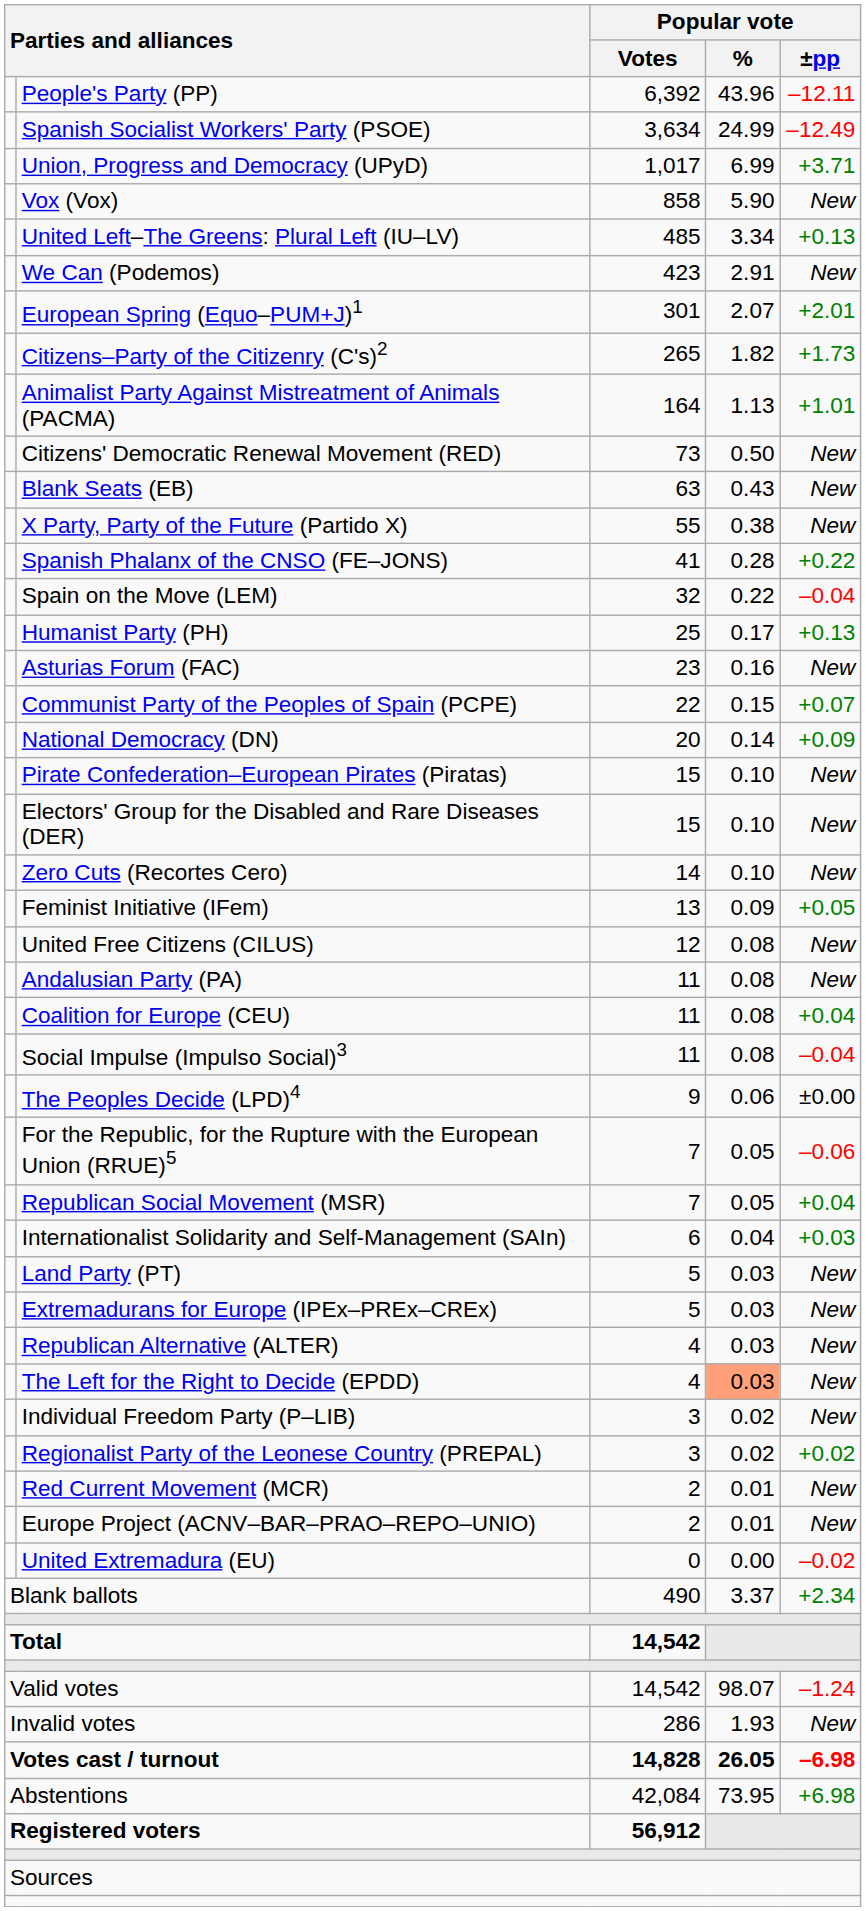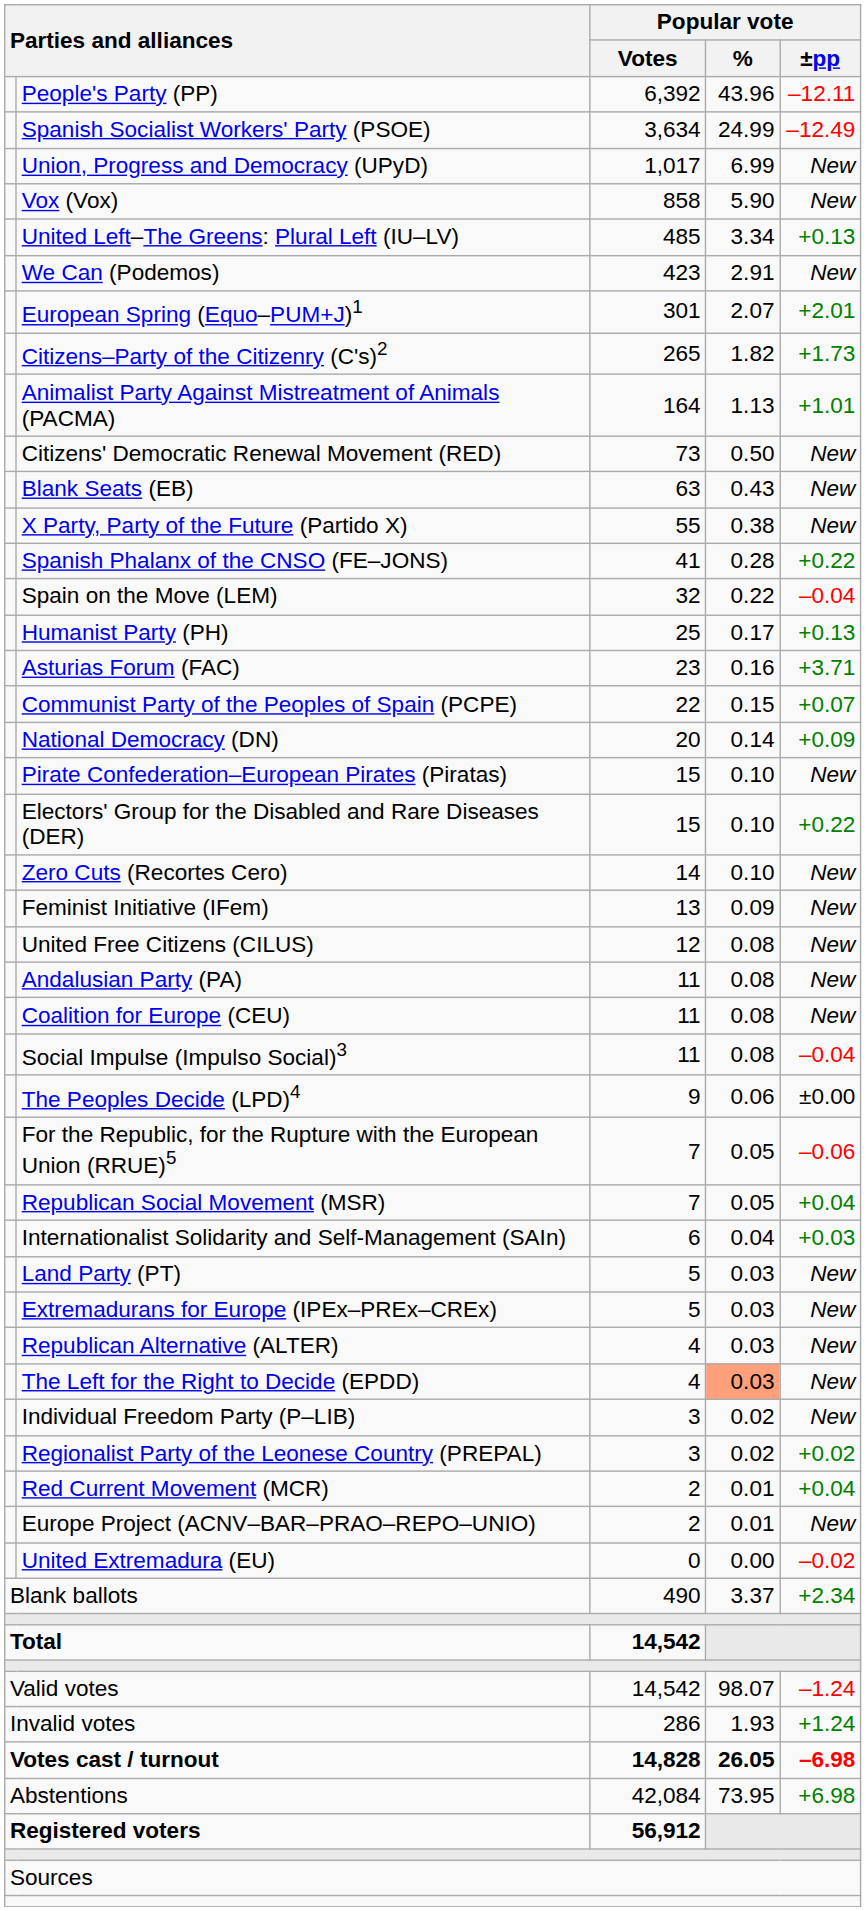(827, 165) +3.71 -> (833, 165) New
(833, 668) New -> (827, 668) +3.71
(833, 824) New -> (827, 824) +0.22
(827, 908) +0.05 -> (833, 908) New
(827, 1015) +0.04 -> (833, 1015) New
(833, 1488) New -> (827, 1488) +0.04
(833, 1724) New -> (827, 1724) +1.24
